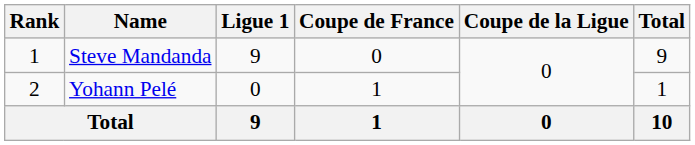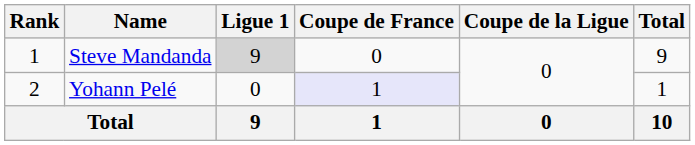(255, 55) no background -> (255, 55) lightgrey background
(377, 88) no background -> (377, 88) lavender background
